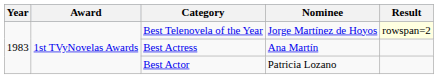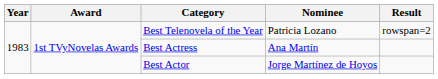(323, 30) Jorge Martínez de Hoyos -> (302, 30) Patricia Lozano
(407, 30) lightyellow background -> (407, 30) no background
(302, 64) Patricia Lozano -> (323, 64) Jorge Martínez de Hoyos
